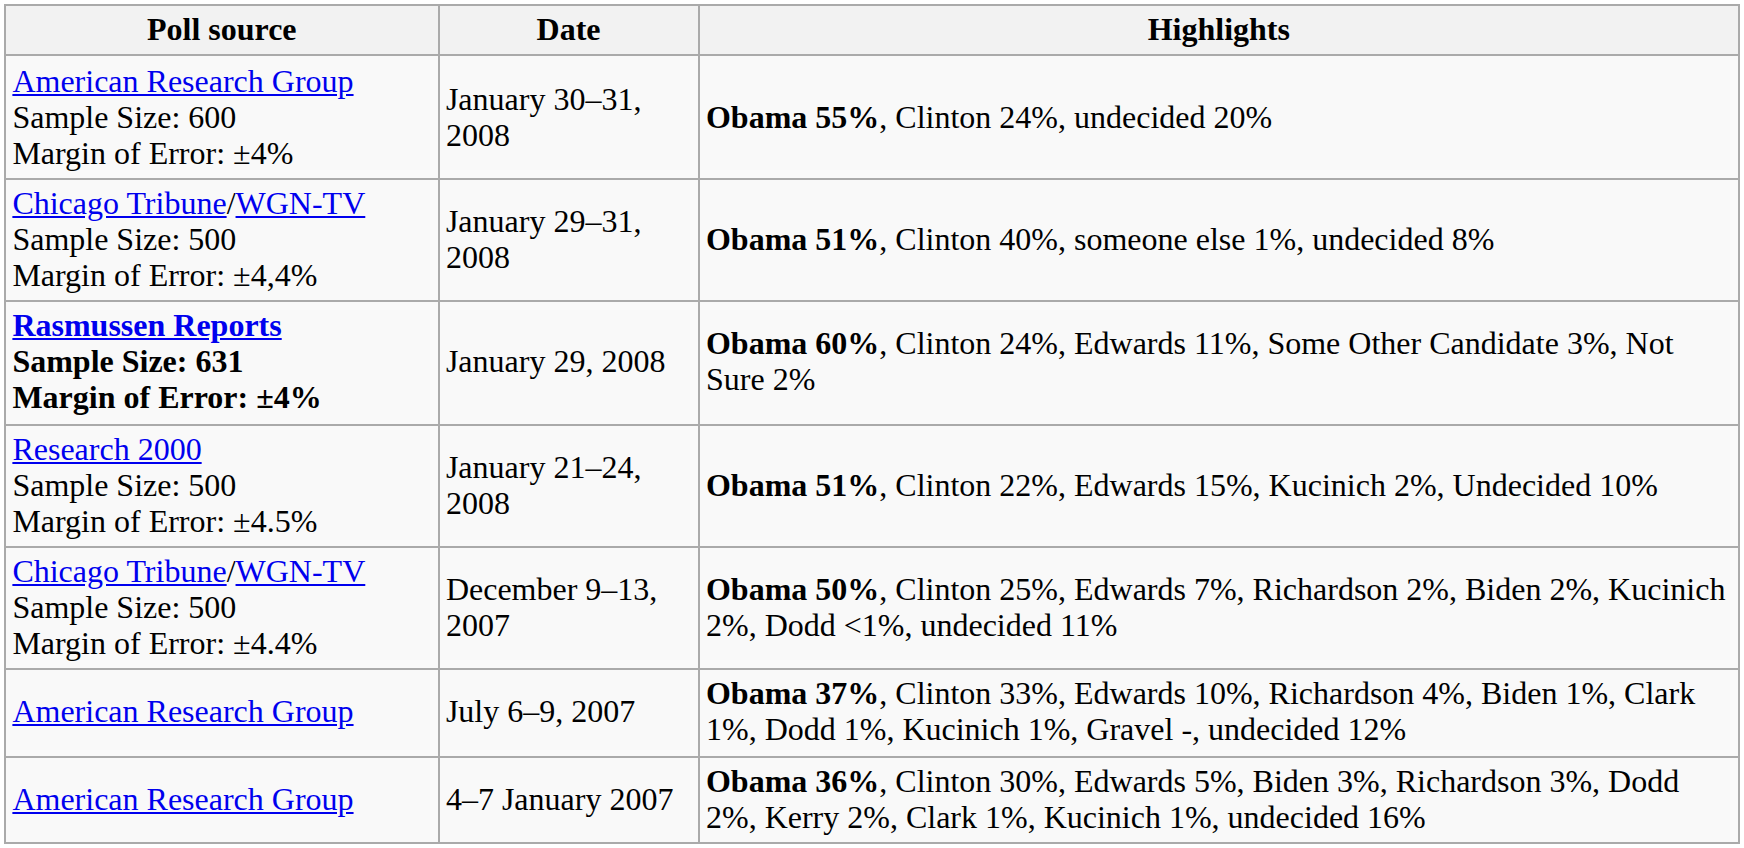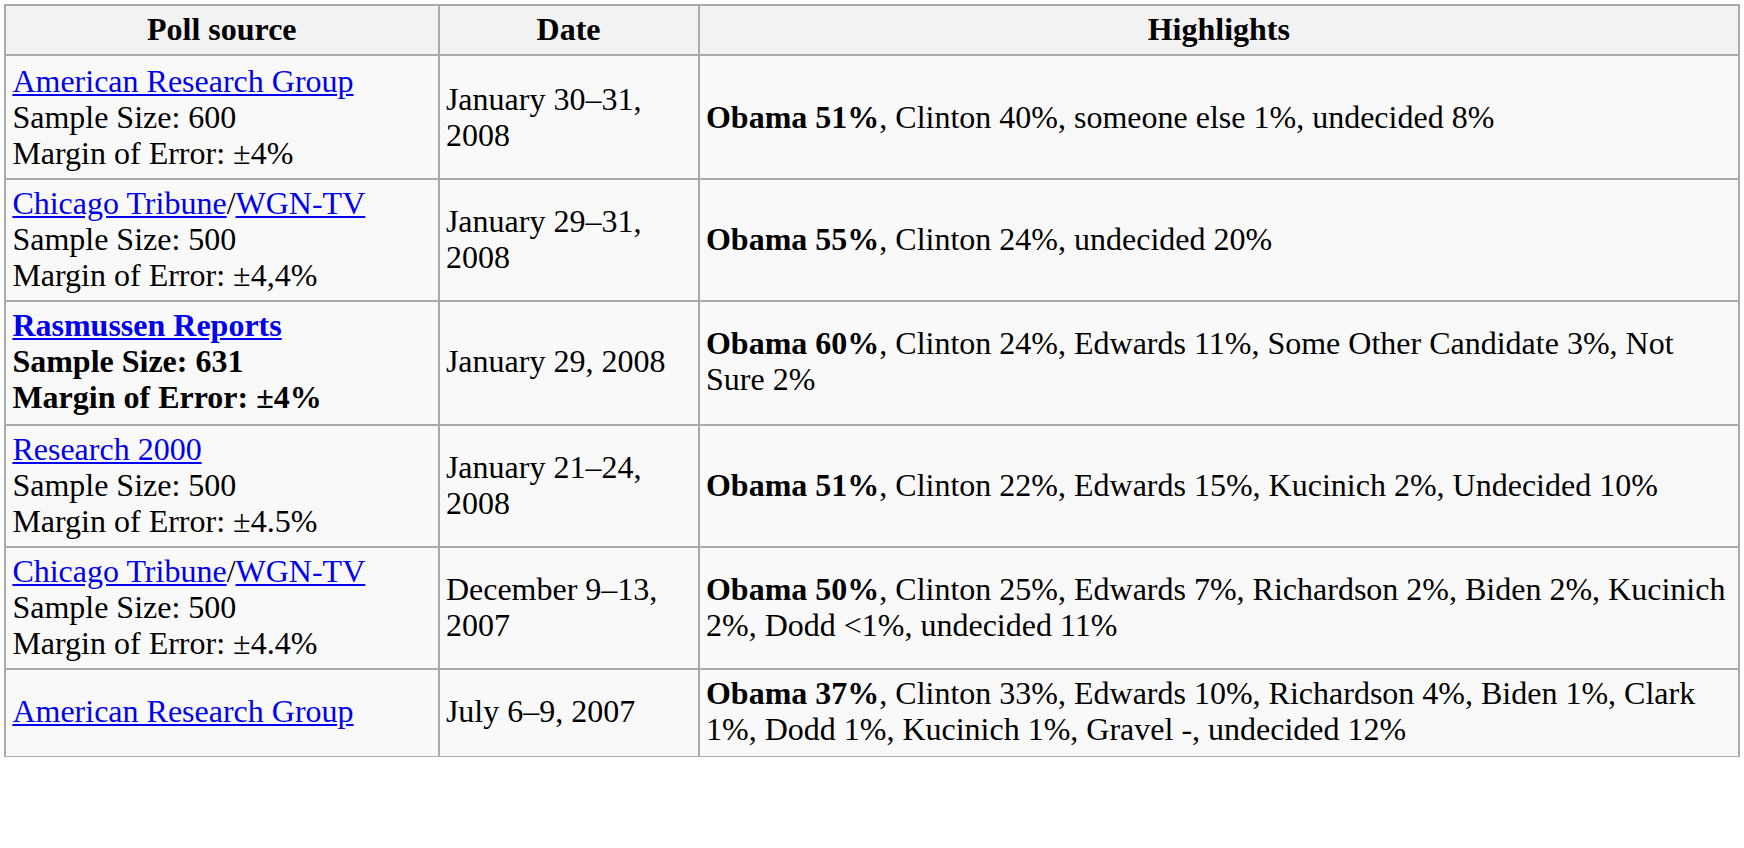(989, 116) Obama 55%, Clinton 24%, undecided 20% -> (1100, 116) Obama 51%, Clinton 40%, someone else 1%, undecided 8%
(1100, 239) Obama 51%, Clinton 40%, someone else 1%, undecided 8% -> (989, 239) Obama 55%, Clinton 24%, undecided 20%
- row: (560, 799)
